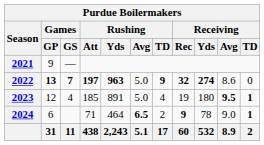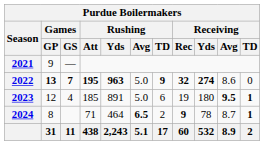(90, 81) 197 -> (90, 81) 195
(163, 98) 4 -> (163, 98) 6
(51, 115) 6 -> (51, 115) 8
(229, 115) 9.0 -> (229, 115) 8.7
